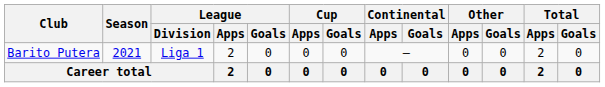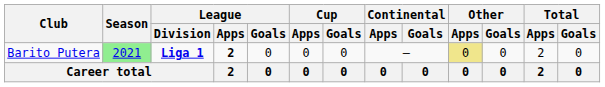(127, 53) no background -> (127, 53) lightgreen background
(182, 53) normal -> (182, 53) bold
(231, 53) normal -> (231, 53) bold
(465, 53) no background -> (465, 53) khaki background
